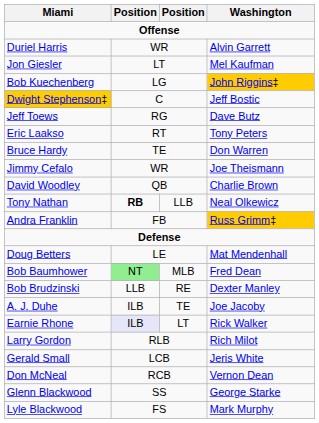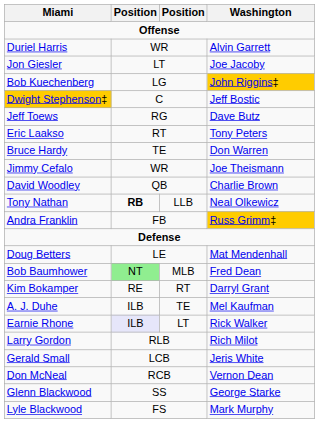(242, 64) Mel Kaufman -> (237, 64) Joe Jacoby
+ row: (43, 289)
- row: (43, 289)
(237, 306) Joe Jacoby -> (242, 306) Mel Kaufman
